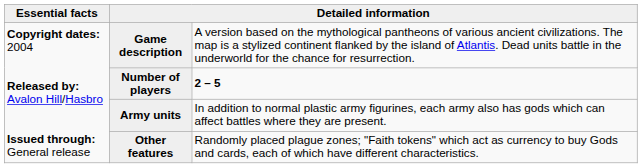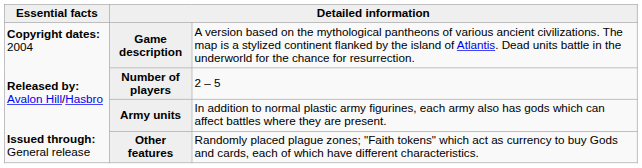(208, 83) bold -> (208, 83) normal
